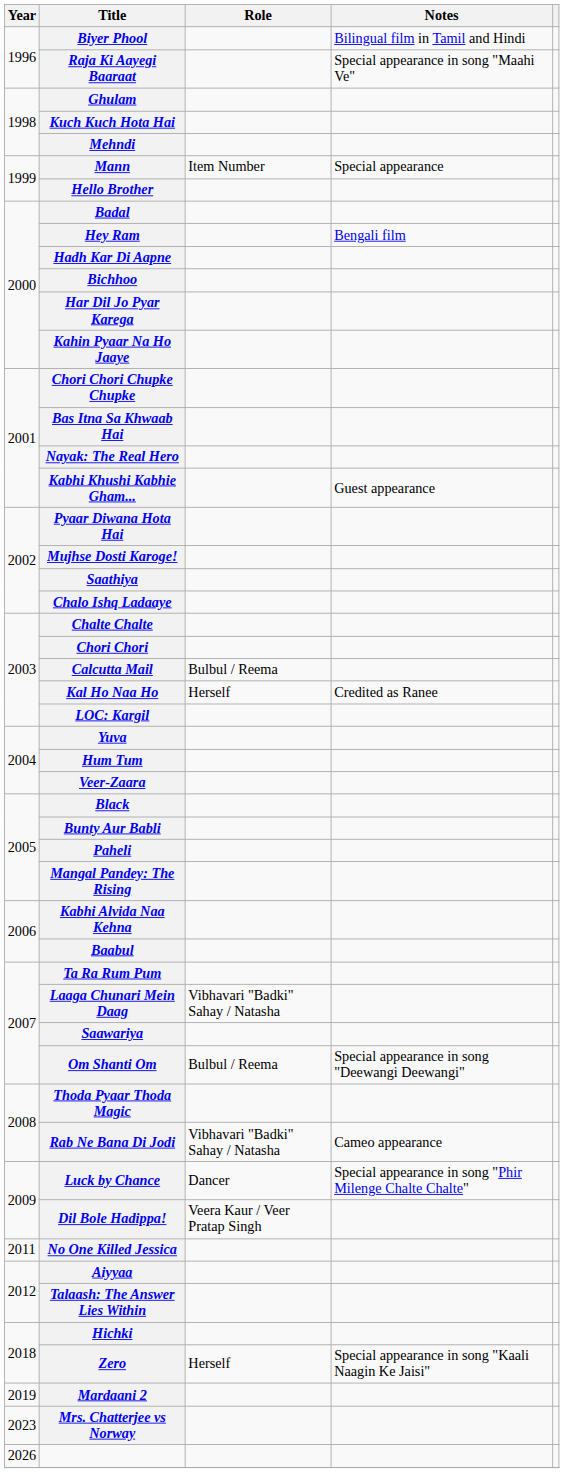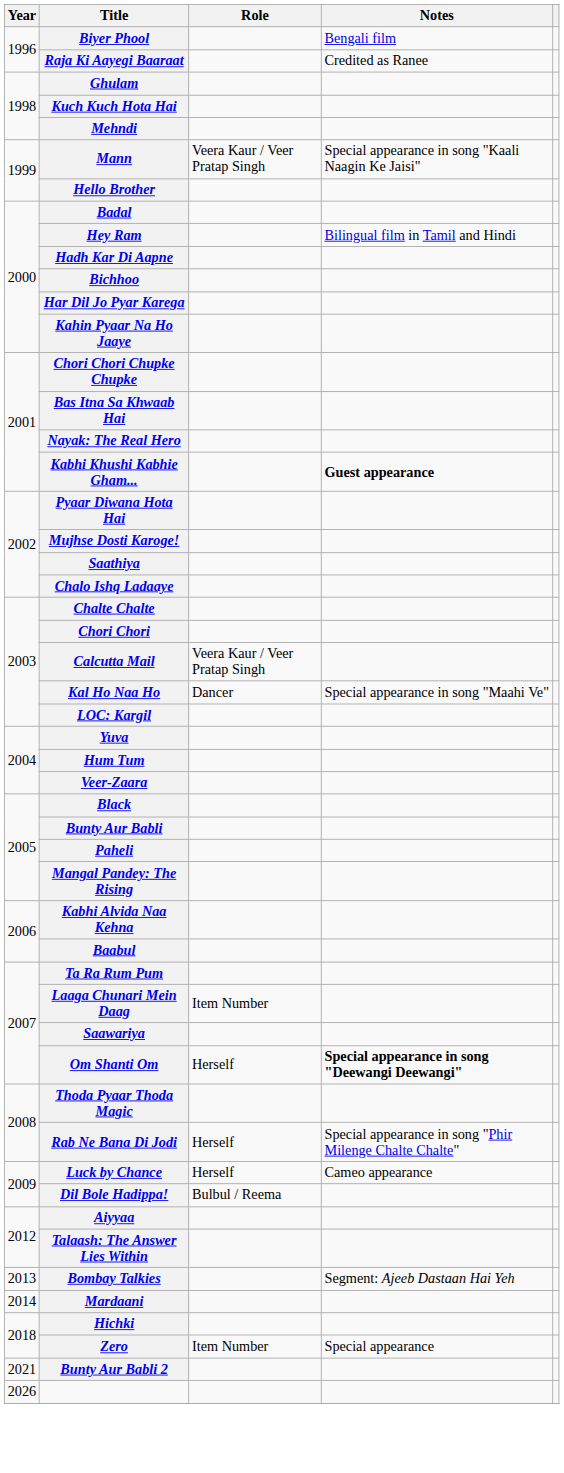(430, 38) Bilingual film in Tamil and Hindi -> (360, 38) Bengali film
(434, 68) Special appearance in song "Maahi Ve" -> (376, 60) Credited as Ranee
(227, 167) Item Number -> (243, 159) Veera Kaur / Veer Pratap Singh
(389, 167) Special appearance -> (422, 159) Special appearance in song "Kaali Naagin Ke Jaisi"
(370, 235) Bengali film -> (420, 235) Bilingual film in Tamil and Hindi
(385, 487) normal -> (379, 471) bold
(233, 669) Bulbul / Reema -> (243, 661) Veera Kaur / Veer Pratap Singh
(209, 692) Herself -> (213, 692) Dancer
(386, 692) Credited as Ranee -> (437, 692) Special appearance in song "Maahi Ve"
(241, 1003) Vibhavari "Badki" Sahay / Natasha -> (230, 1003) Item Number
(233, 1064) Bulbul / Reema -> (213, 1064) Herself
(411, 1064) normal -> (407, 1064) bold
(241, 1141) Vibhavari "Badki" Sahay / Natasha -> (213, 1141) Herself
(388, 1141) Cameo appearance -> (418, 1141) Special appearance in song "Phir Milenge Chalte Chalte"
(209, 1180) Dancer -> (213, 1172) Herself
(428, 1180) Special appearance in song "Phir Milenge Chalte Chalte" -> (378, 1172) Cameo appearance
(239, 1219) Veera Kaur / Veer Pratap Singh -> (237, 1195) Bulbul / Reema
- row: (22, 1249)
+ row: (22, 1278)
+ row: (22, 1301)
(209, 1364) Herself -> (230, 1346) Item Number
(432, 1364) Special appearance in song "Kaali Naagin Ke Jaisi" -> (379, 1346) Special appearance
- row: (22, 1394)
+ row: (22, 1369)
- row: (22, 1425)
